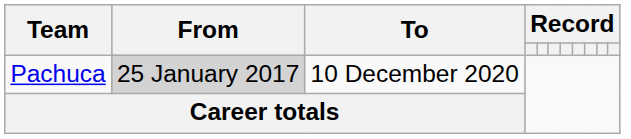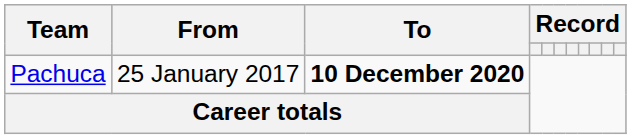(208, 74) lightgrey background -> (208, 74) no background
(415, 74) normal -> (417, 74) bold
